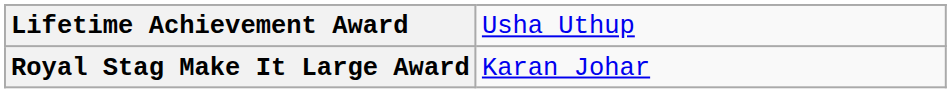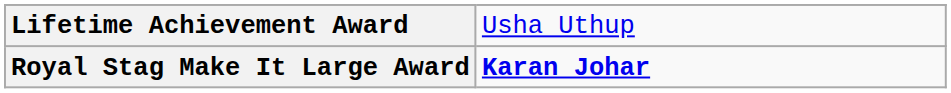(566, 67) normal -> (566, 67) bold
